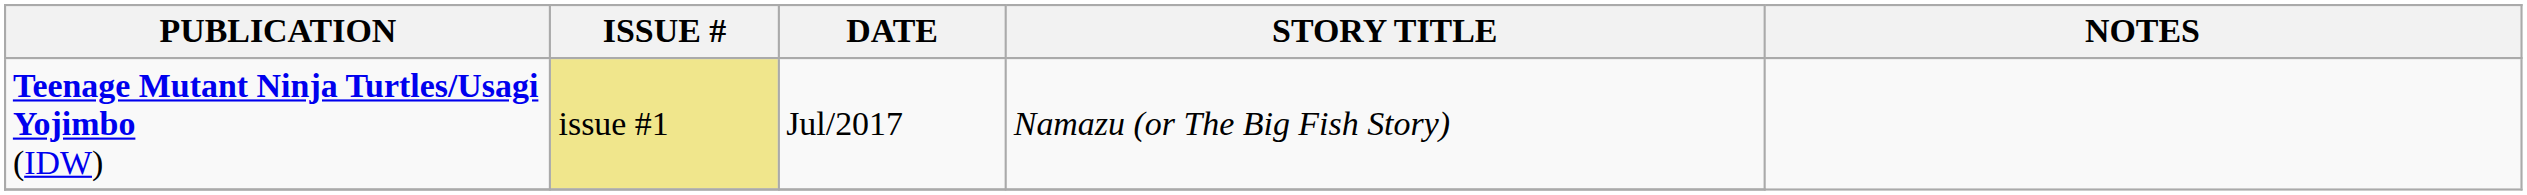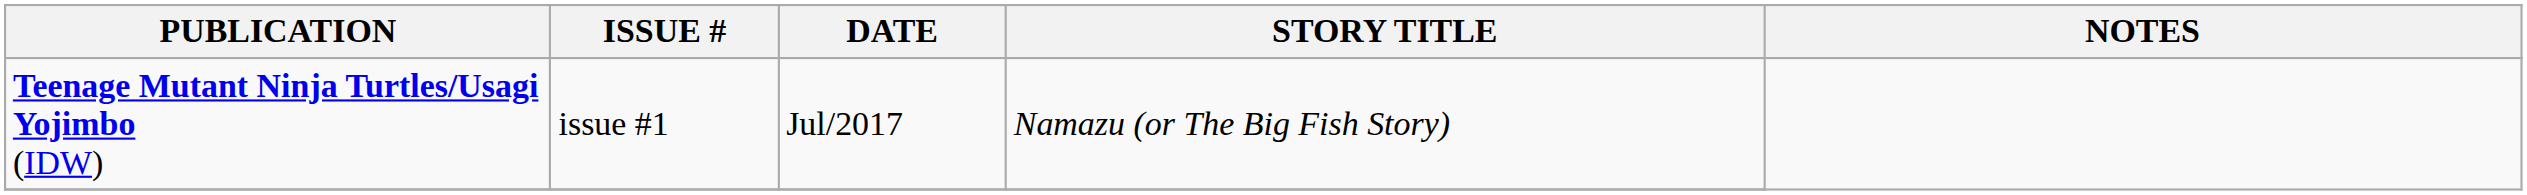(614, 123) khaki background -> (614, 123) no background
